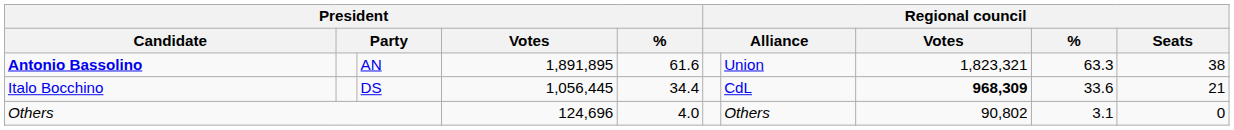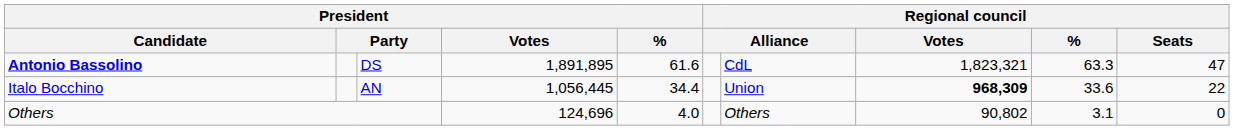(371, 64) AN -> (371, 64) DS
(744, 64) Union -> (738, 64) CdL
(1217, 64) 38 -> (1217, 64) 47
(371, 88) DS -> (371, 88) AN
(738, 88) CdL -> (744, 88) Union
(1217, 88) 21 -> (1217, 88) 22
